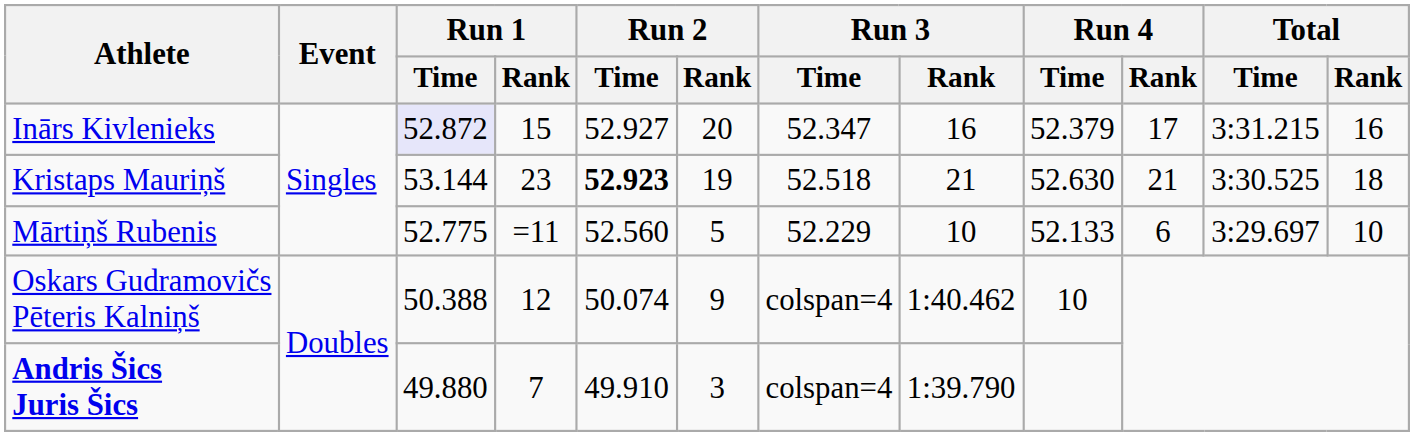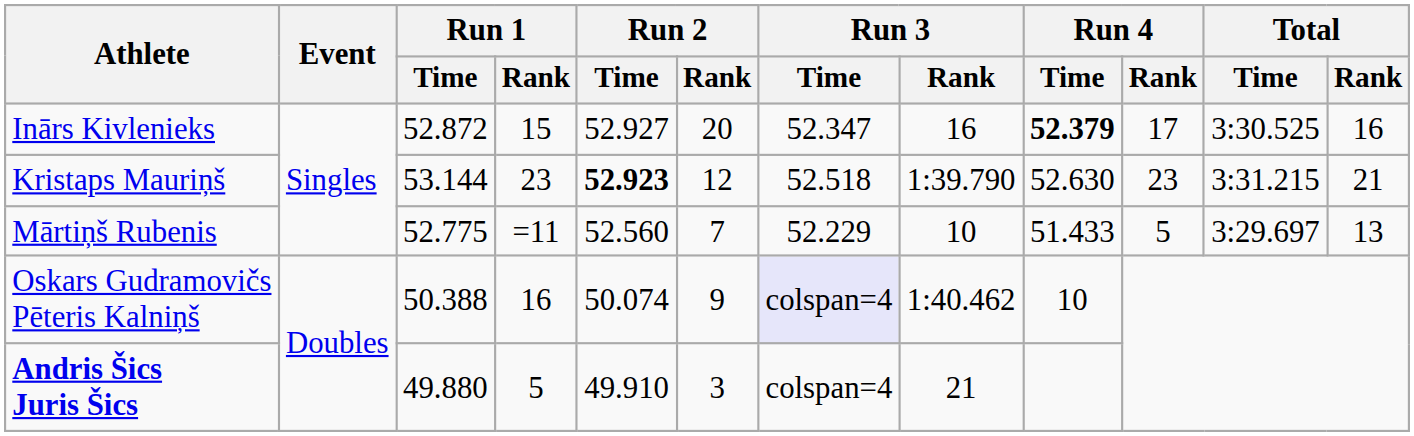(445, 129) lavender background -> (445, 129) no background
(1072, 129) normal -> (1072, 129) bold
(1265, 129) 3:31.215 -> (1265, 129) 3:30.525
(717, 180) 19 -> (717, 180) 12
(961, 180) 21 -> (961, 180) 1:39.790
(1163, 180) 21 -> (1163, 180) 23
(1265, 180) 3:30.525 -> (1265, 180) 3:31.215
(1368, 180) 18 -> (1368, 180) 21
(717, 230) 5 -> (717, 230) 7
(1072, 230) 52.133 -> (1072, 230) 51.433
(1163, 230) 6 -> (1163, 230) 5
(1368, 230) 10 -> (1368, 230) 13
(536, 299) 12 -> (536, 299) 16
(829, 299) no background -> (829, 299) lavender background
(536, 387) 7 -> (536, 387) 5
(961, 387) 1:39.790 -> (961, 387) 21
